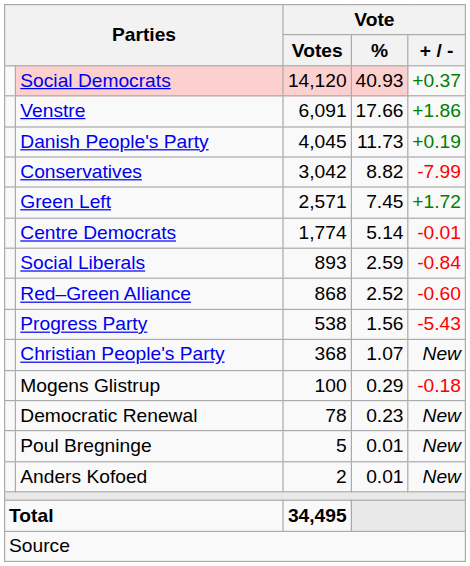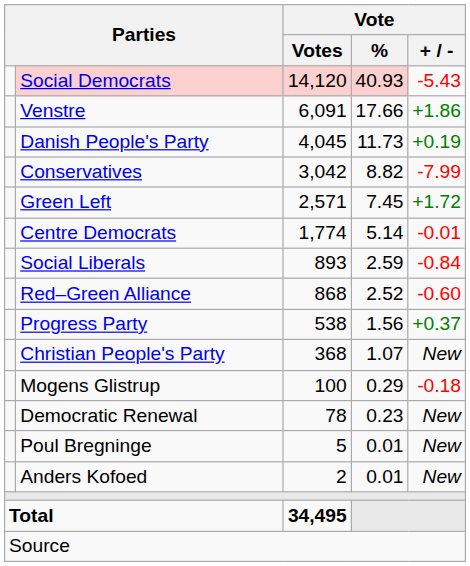(437, 80) +0.37 -> (439, 80) -5.43
(439, 324) -5.43 -> (437, 324) +0.37
